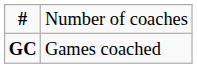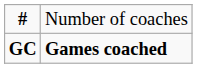(103, 48) normal -> (106, 48) bold
